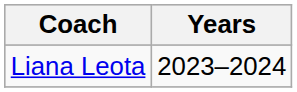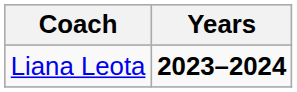(222, 65) normal -> (222, 65) bold
